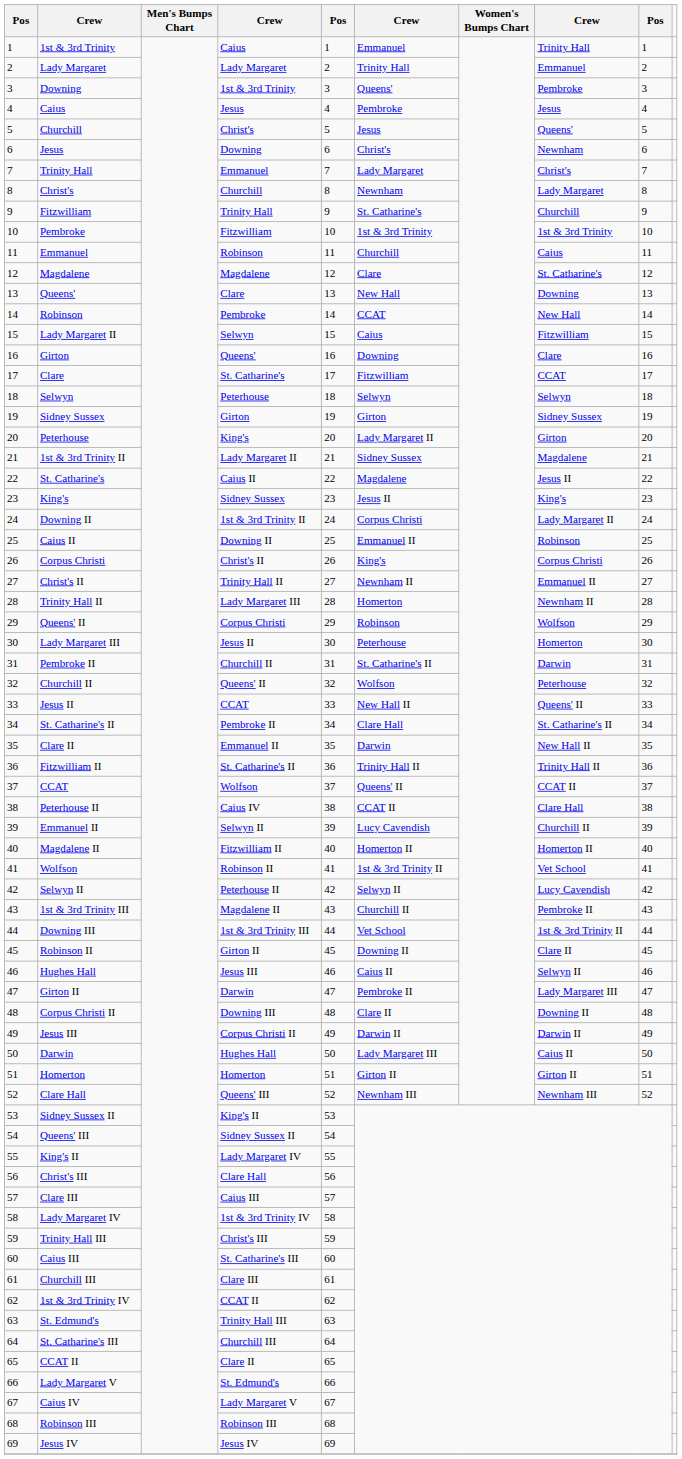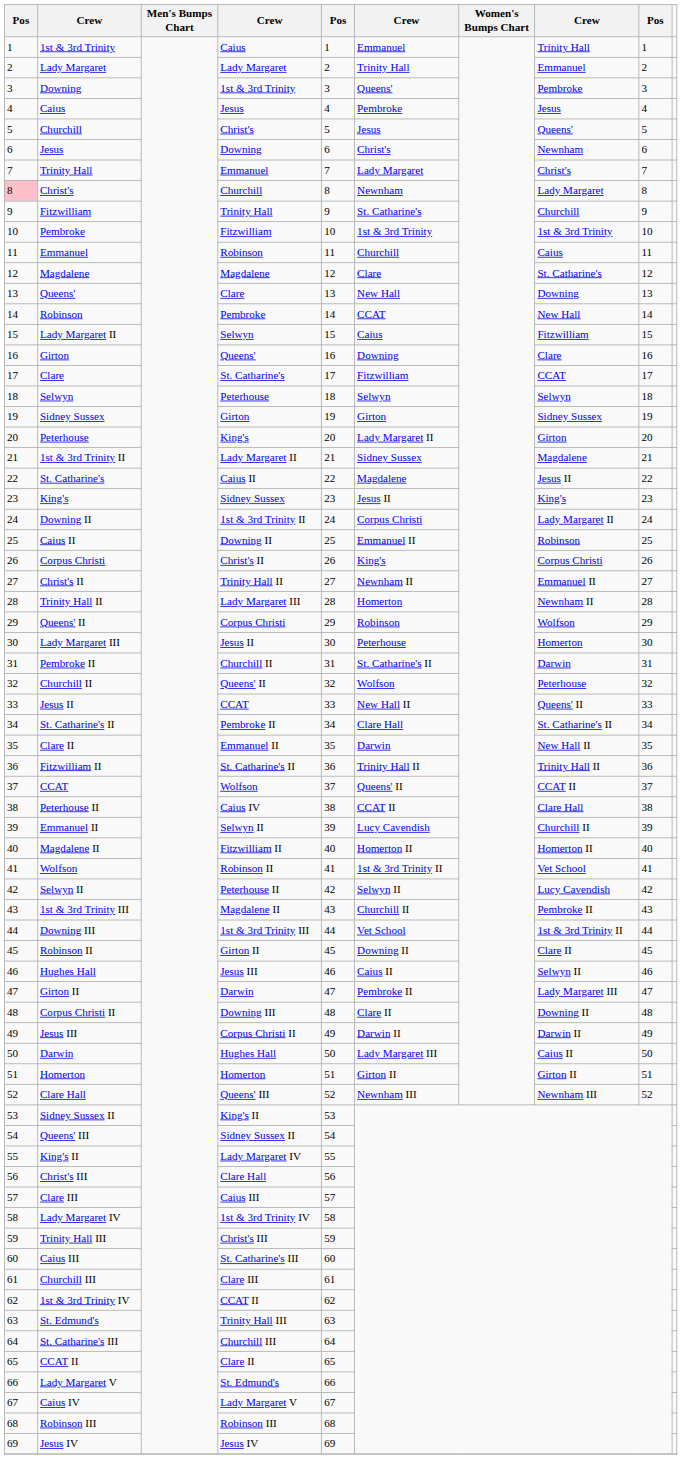(10, 190) no background -> (10, 190) pink background
